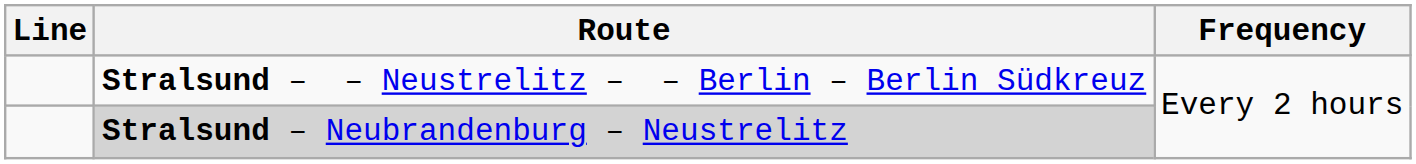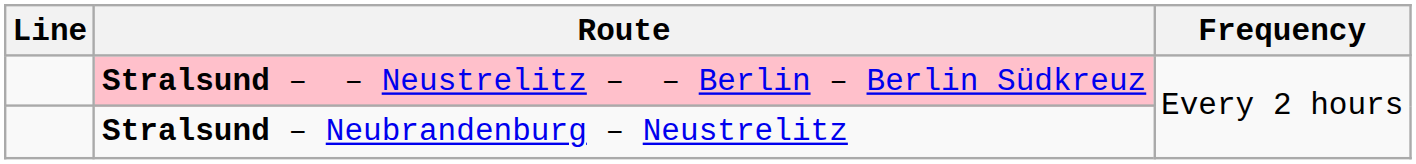(624, 81) no background -> (624, 81) pink background
(475, 132) lightgrey background -> (475, 132) no background
